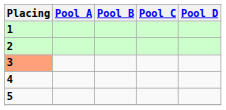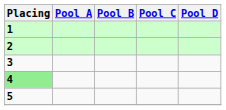(10, 63) lightsalmon background -> (10, 63) no background
(10, 80) no background -> (10, 80) lightgreen background
